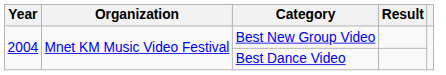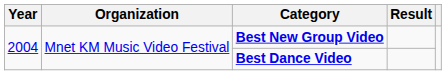(306, 37) normal -> (310, 37) bold
(291, 59) normal -> (294, 59) bold
